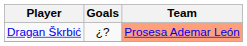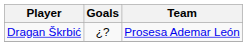(182, 32) lightsalmon background -> (182, 32) no background
